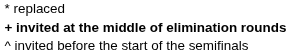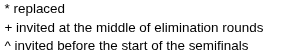(145, 27) bold -> (134, 27) normal
